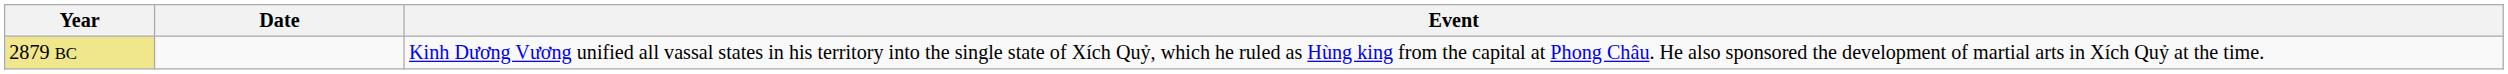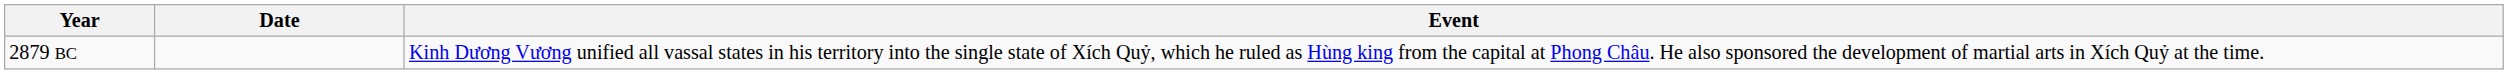(43, 52) khaki background -> (43, 52) no background
